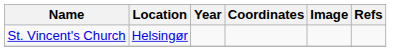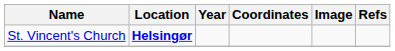(160, 35) normal -> (162, 35) bold
